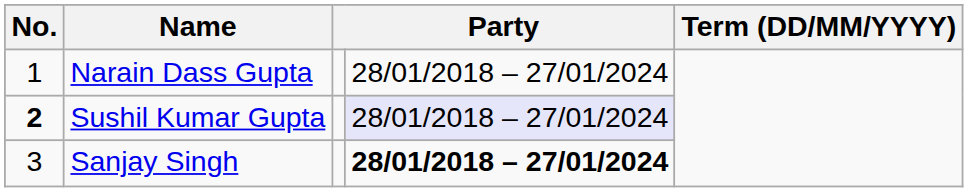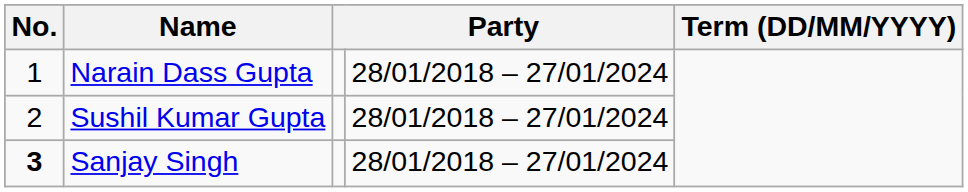(34, 117) bold -> (34, 117) normal
(510, 117) lavender background -> (510, 117) no background
(34, 162) normal -> (34, 162) bold
(510, 162) bold -> (510, 162) normal
